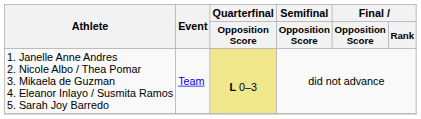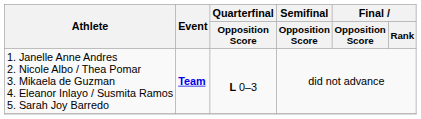(191, 81) normal -> (192, 81) bold
(243, 87) khaki background -> (243, 87) no background
